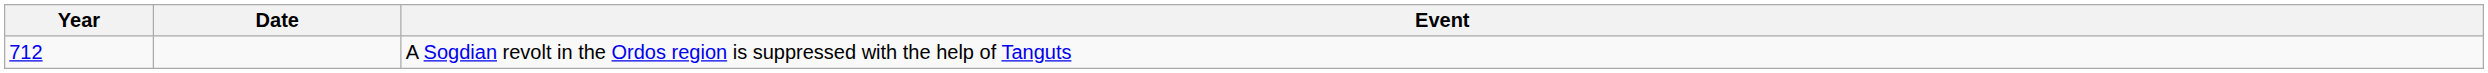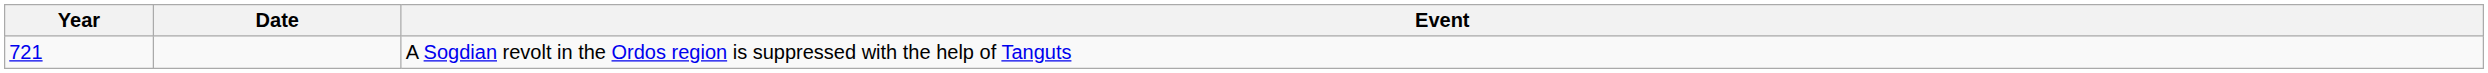(26, 52) 712 -> (26, 52) 721
